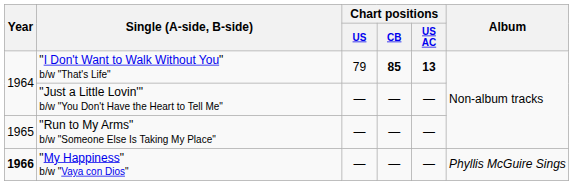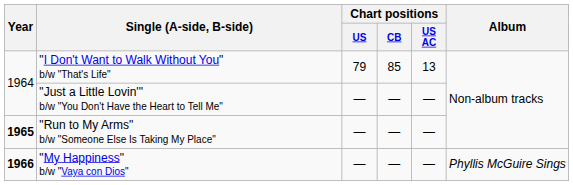(394, 67) bold -> (394, 67) normal
(429, 67) bold -> (429, 67) normal
(20, 132) normal -> (20, 132) bold
